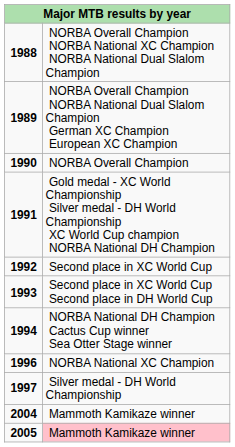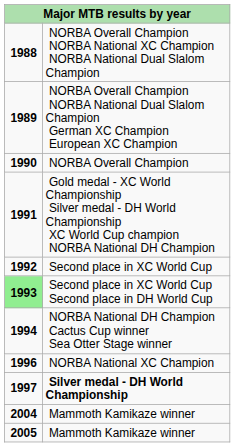(22, 292) no background -> (22, 292) lightgreen background
(111, 388) normal -> (114, 388) bold
(120, 433) pink background -> (120, 433) no background
